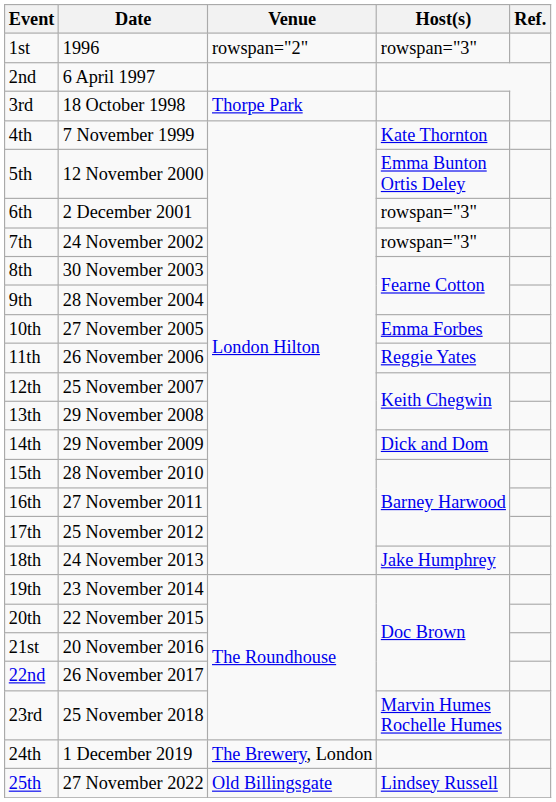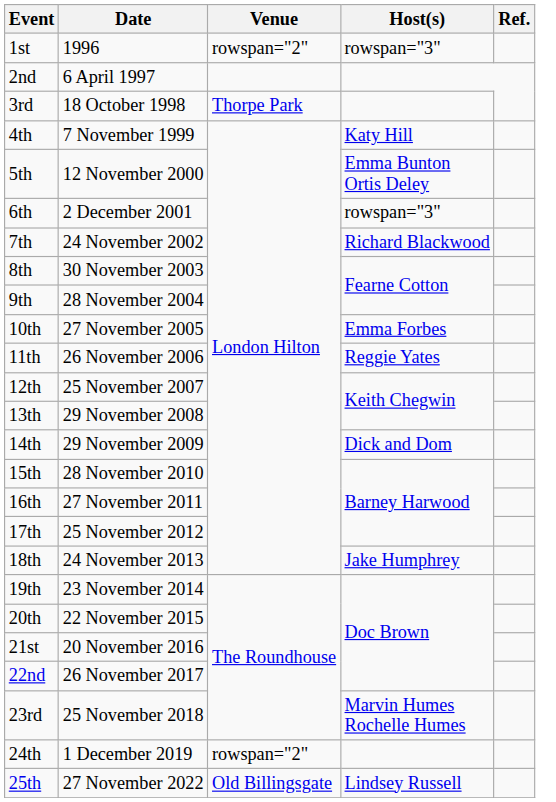(434, 134) Kate Thornton -> (379, 134) Katy Hill
(429, 241) rowspan="3" -> (417, 241) Richard Blackwood
(292, 754) The Brewery, London -> (260, 754) rowspan="2"
